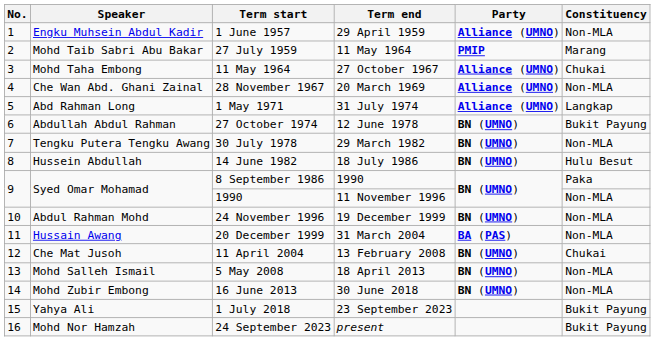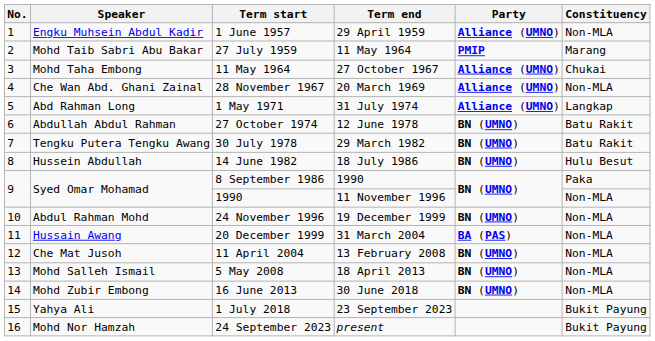(606, 124) Bukit Payung -> (599, 124) Batu Rakit
(589, 143) Non-MLA -> (599, 143) Batu Rakit
(586, 253) Chukai -> (589, 253) Non-MLA
